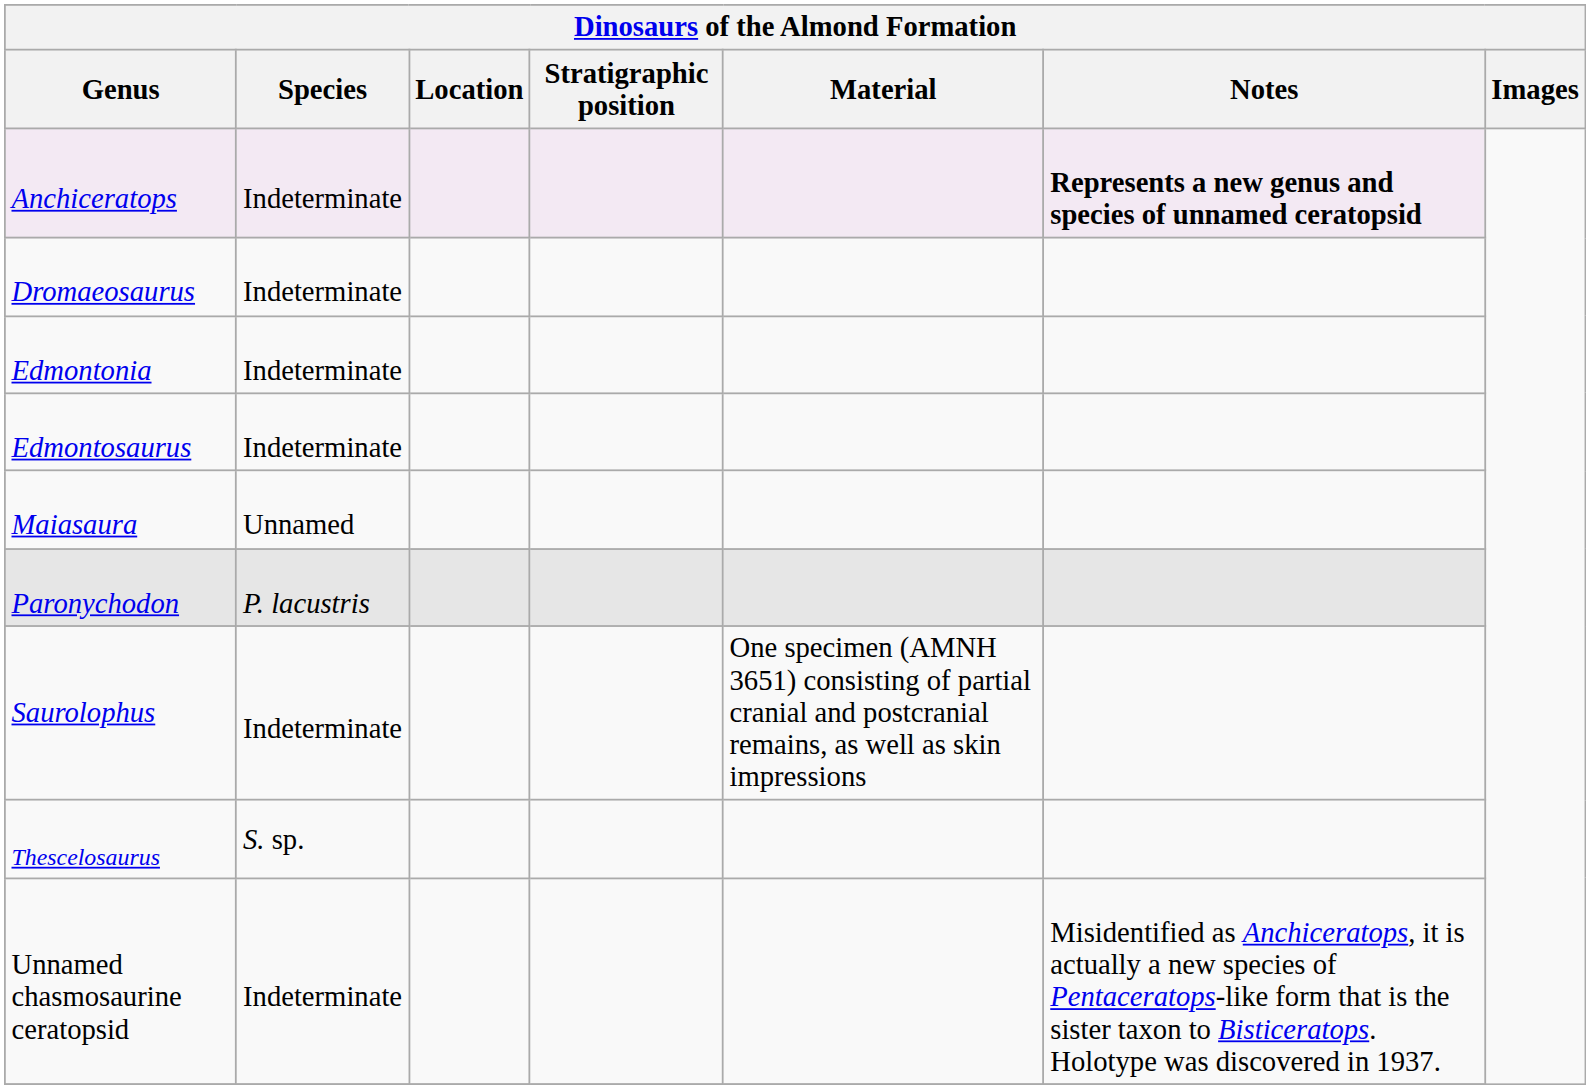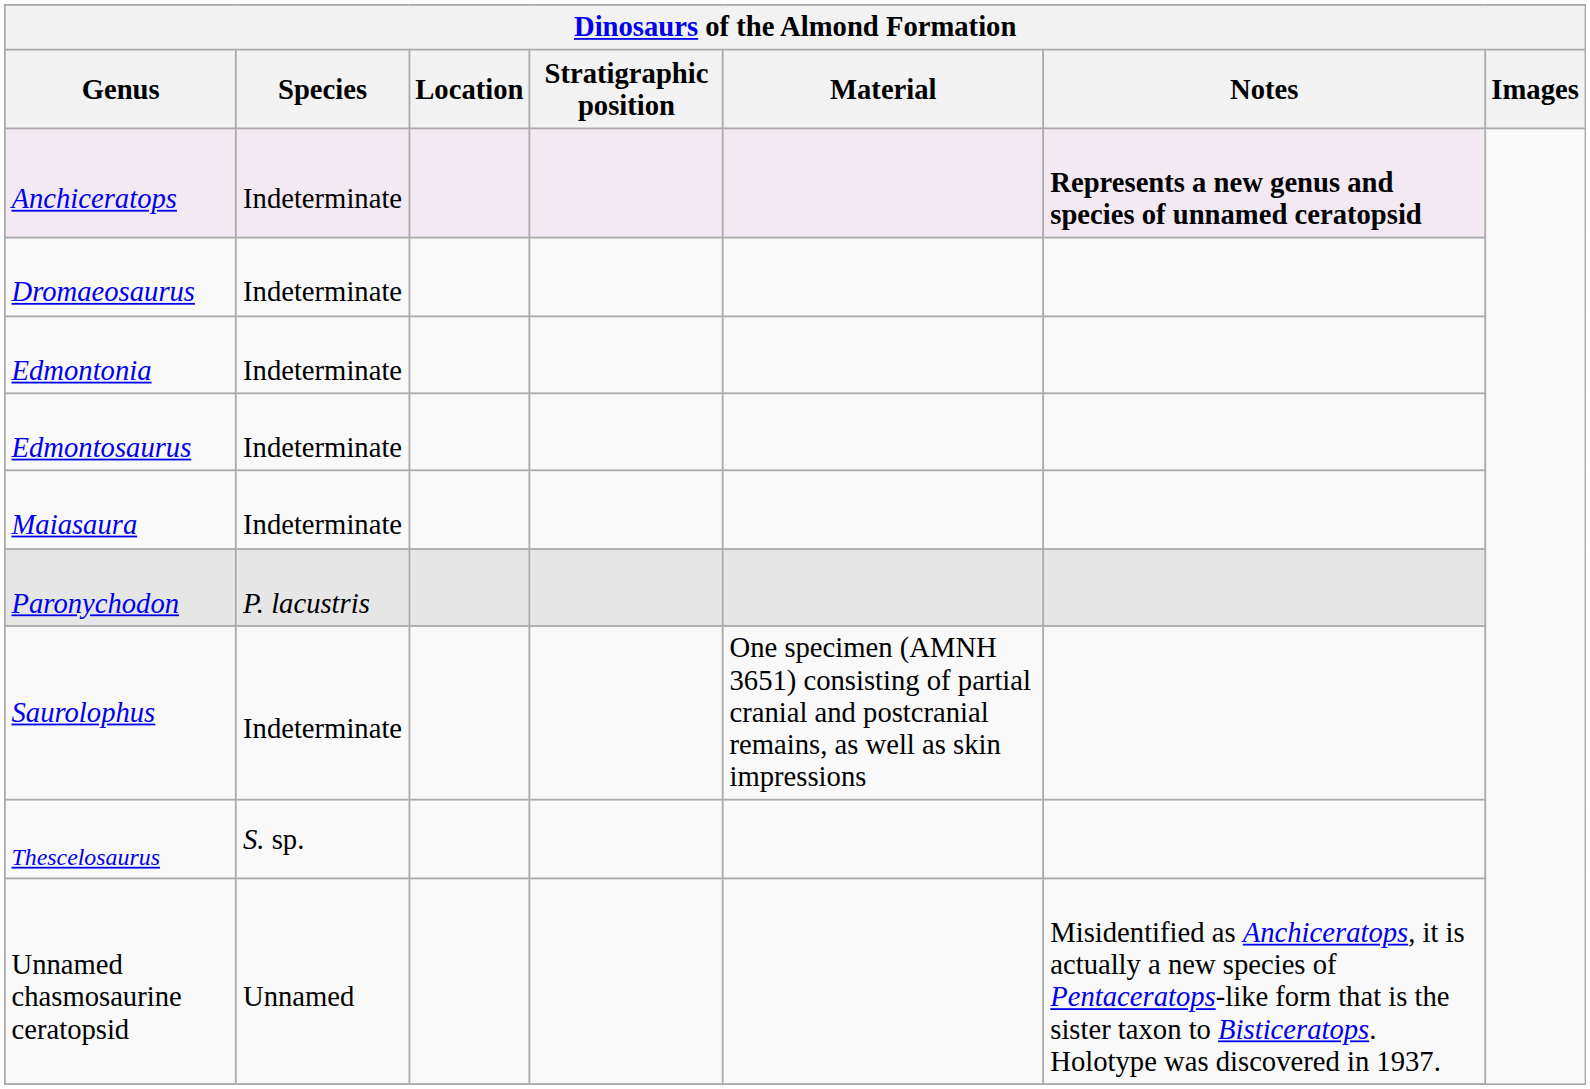(299, 525) Unnamed -> (323, 525) Indeterminate
(323, 996) Indeterminate -> (299, 996) Unnamed
